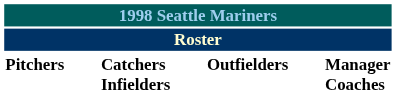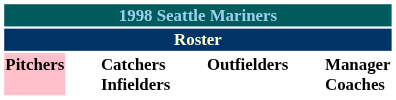(35, 64) no background -> (35, 64) pink background
